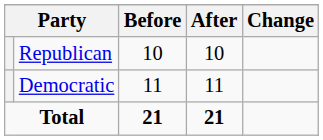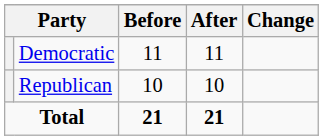rows swapped: (67, 85) <-> (65, 53)
